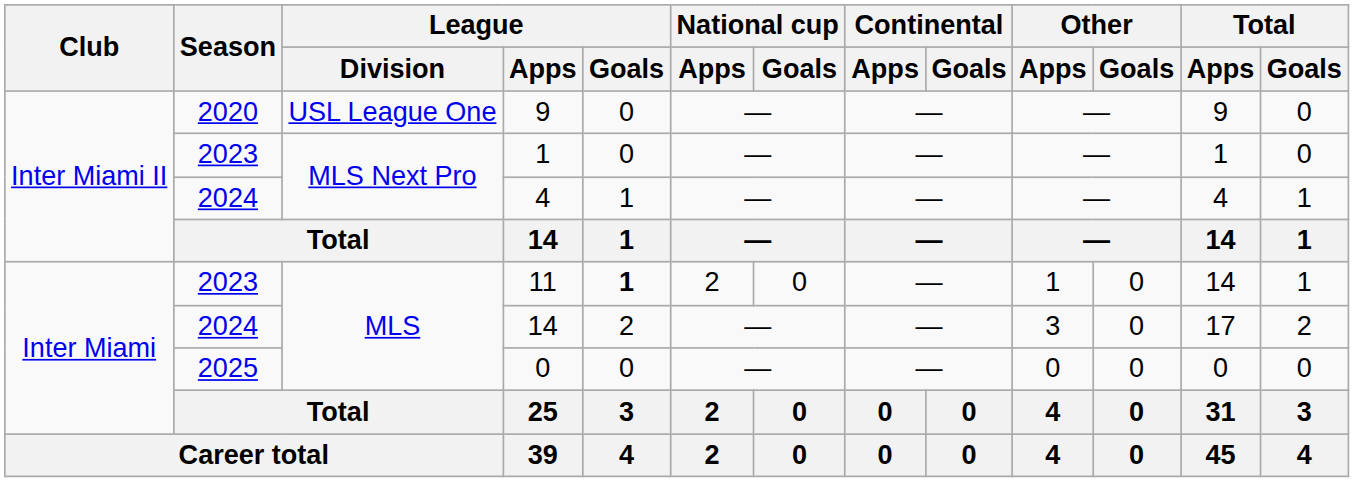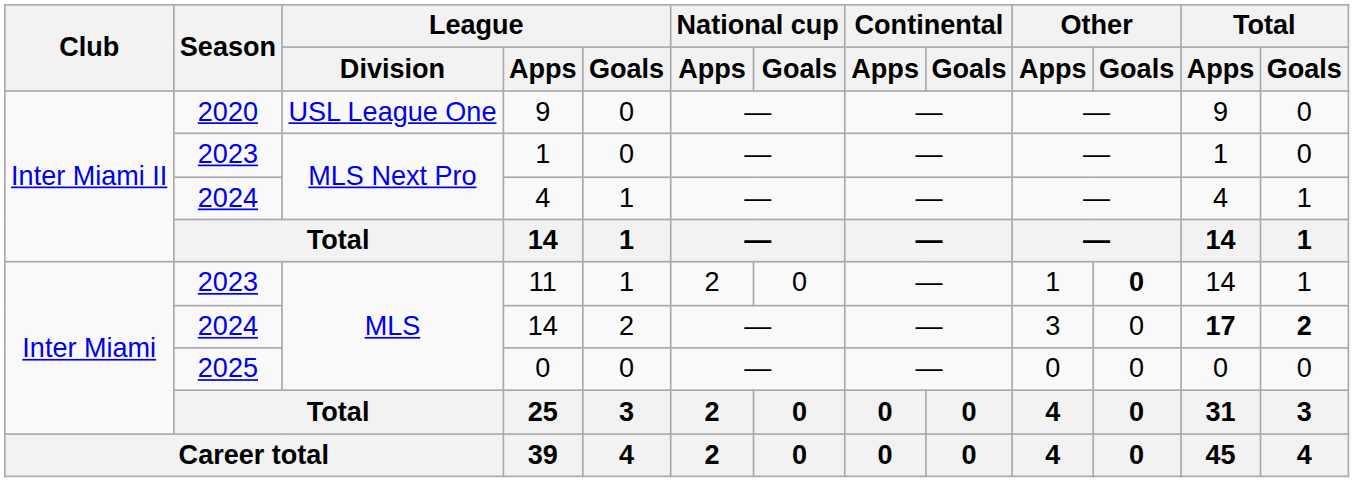(627, 283) bold -> (627, 283) normal
(1137, 283) normal -> (1137, 283) bold
(1220, 326) normal -> (1220, 326) bold
(1304, 326) normal -> (1304, 326) bold
